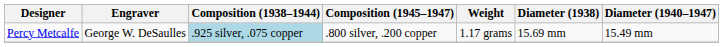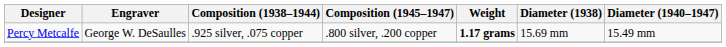(247, 32) lightblue background -> (247, 32) no background
(486, 32) normal -> (487, 32) bold
